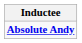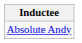(41, 30) bold -> (39, 30) normal
